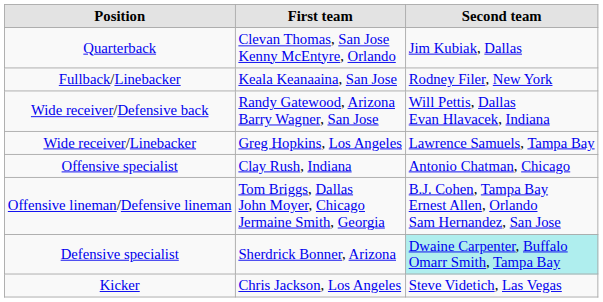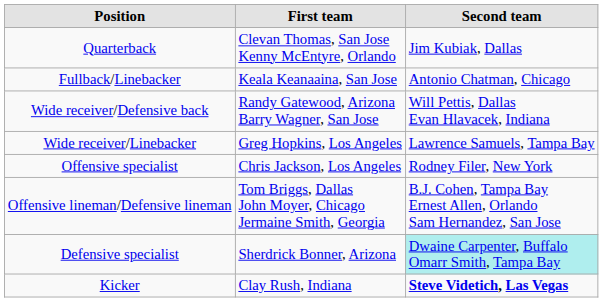(481, 79) Rodney Filer, New York -> (489, 79) Antonio Chatman, Chicago
(295, 166) Clay Rush, Indiana -> (320, 166) Chris Jackson, Los Angeles
(489, 166) Antonio Chatman, Chicago -> (481, 166) Rodney Filer, New York
(320, 285) Chris Jackson, Los Angeles -> (295, 285) Clay Rush, Indiana
(485, 285) normal -> (488, 285) bold
